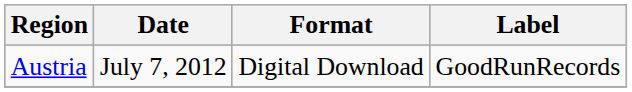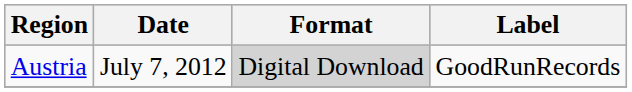(331, 65) no background -> (331, 65) lightgrey background
